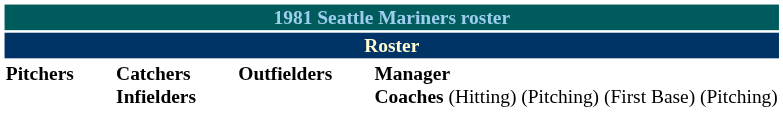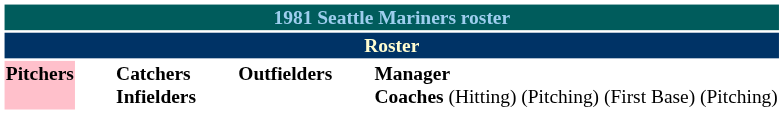(40, 73) no background -> (40, 73) pink background
